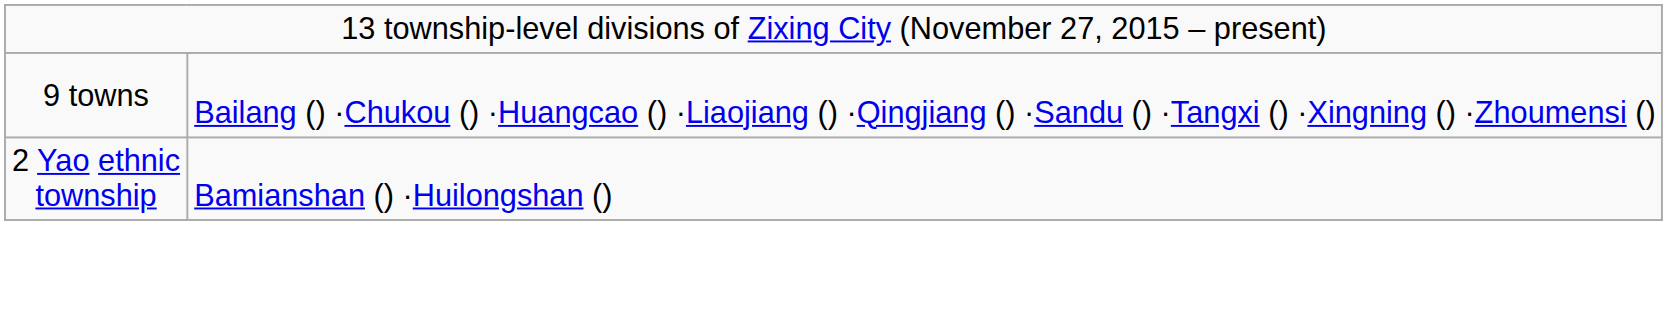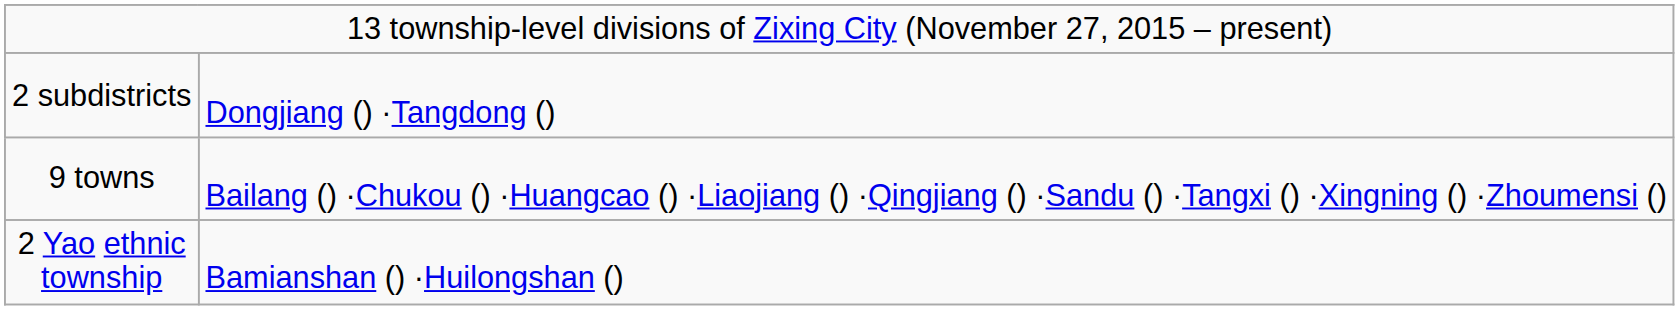+ row: (102, 94)
